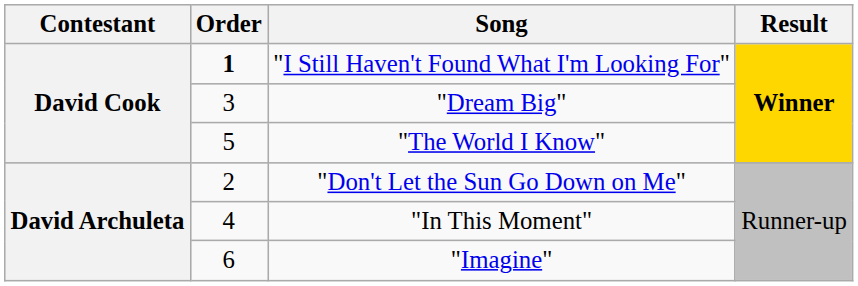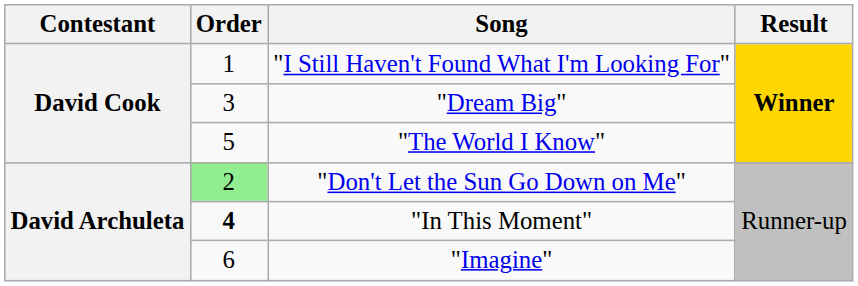(229, 63) bold -> (229, 63) normal
(229, 181) no background -> (229, 181) lightgreen background
(229, 220) normal -> (229, 220) bold
